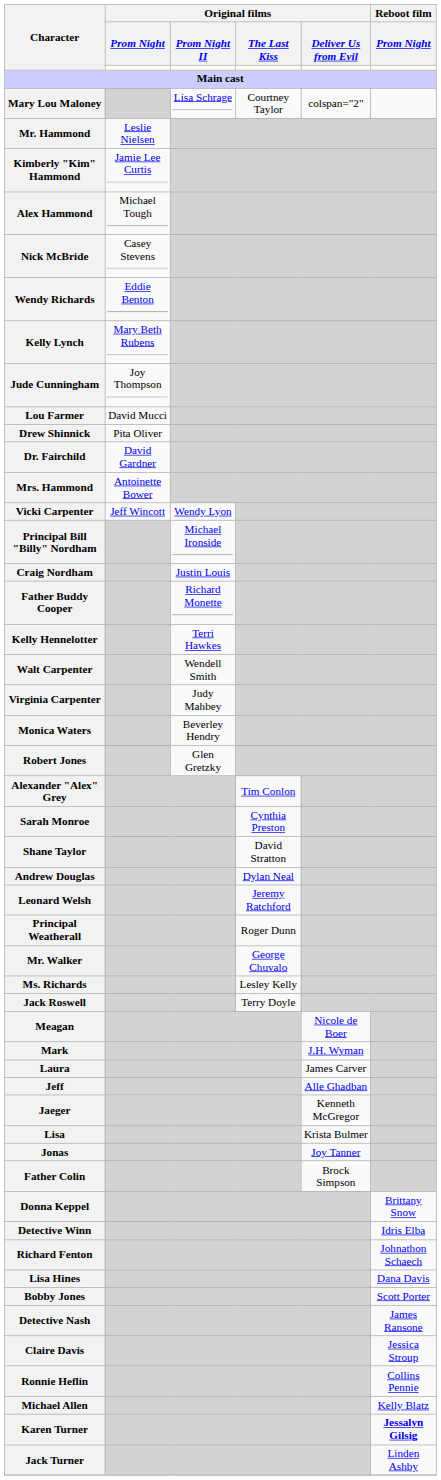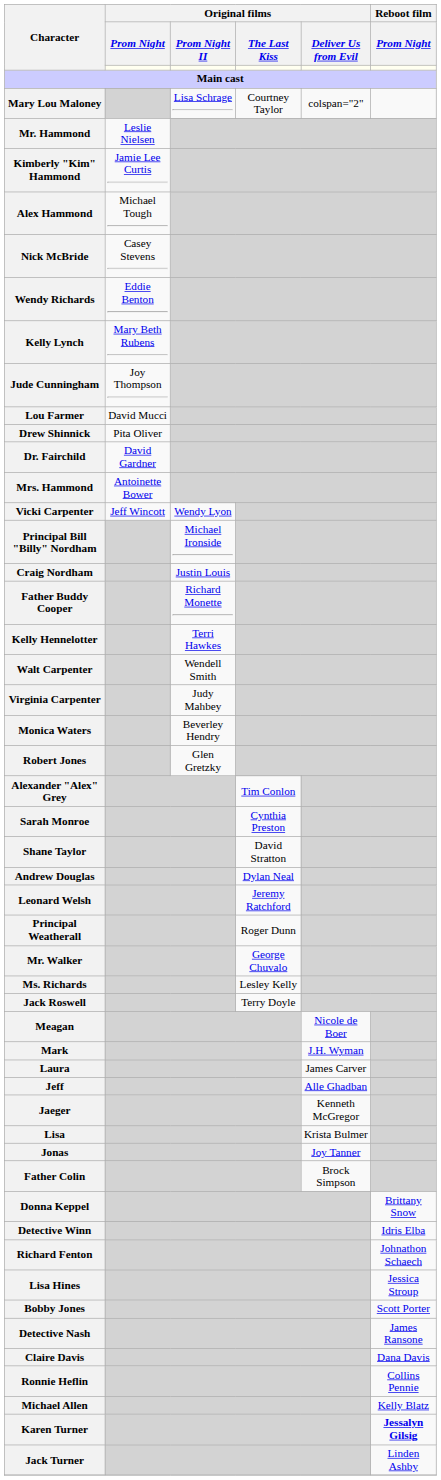(403, 1278) Dana Davis -> (403, 1285) Jessica Stroup
(403, 1351) Jessica Stroup -> (403, 1357) Dana Davis
